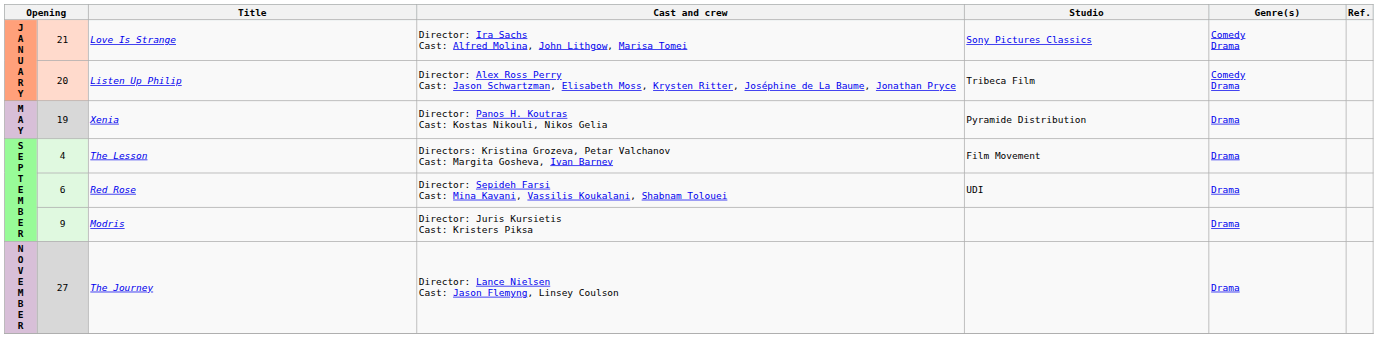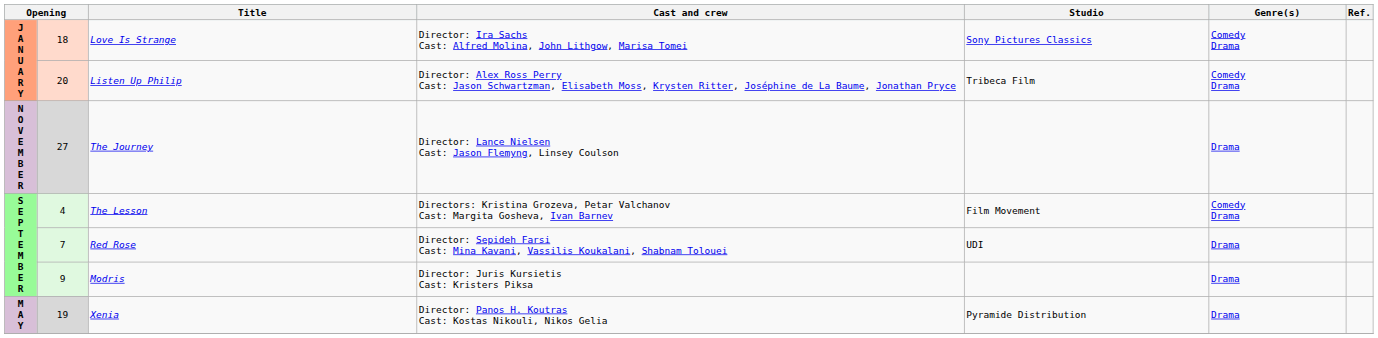(63, 40) 21 -> (63, 40) 18
rows swapped: (105, 120) <-> (122, 287)
(1225, 156) Drama -> (1228, 210) Comedy Drama
(63, 190) 6 -> (63, 245) 7
